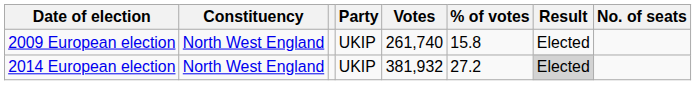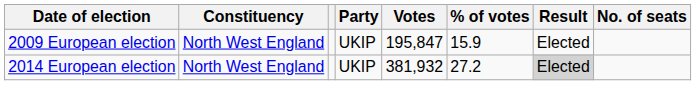(414, 42) 261,740 -> (414, 42) 195,847
(466, 42) 15.8 -> (466, 42) 15.9
